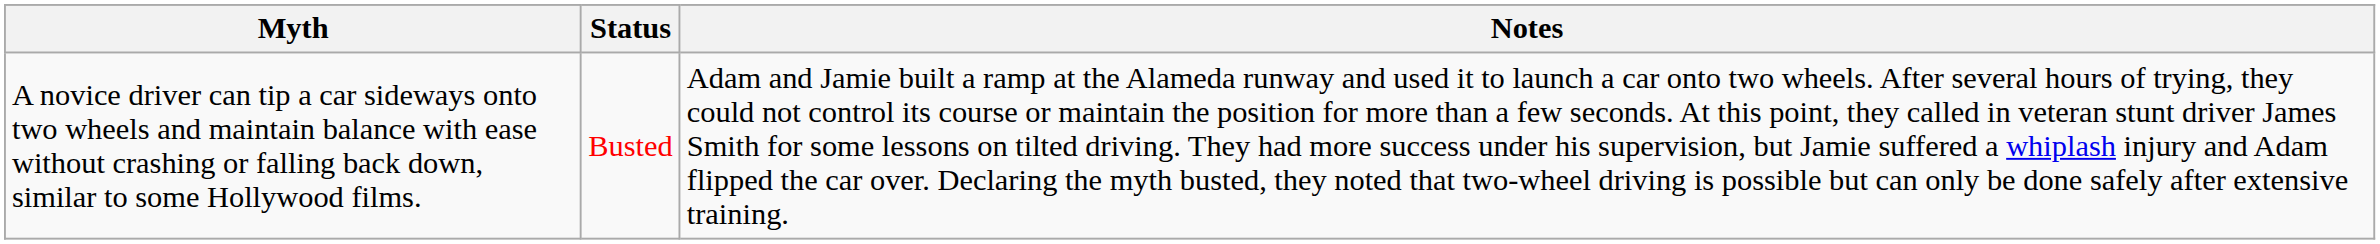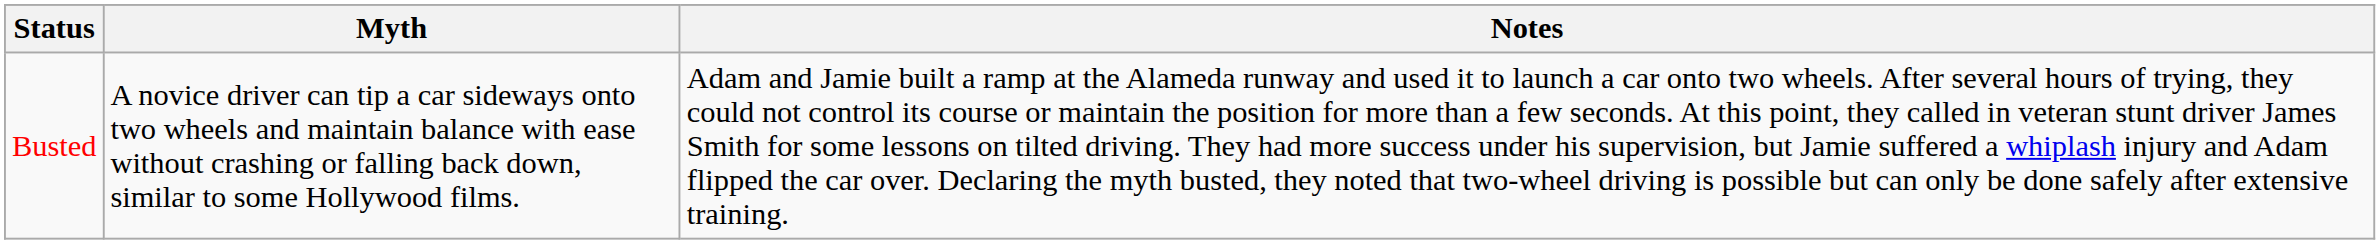columns swapped: (293, 28) <-> (631, 28)
